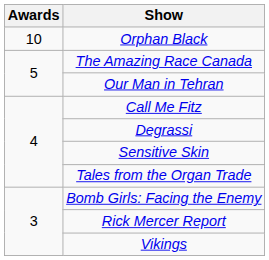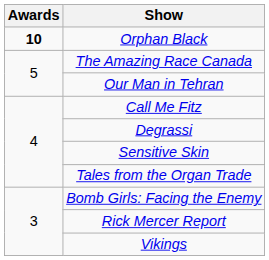(34, 38) normal -> (34, 38) bold
